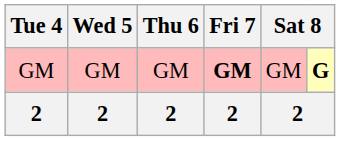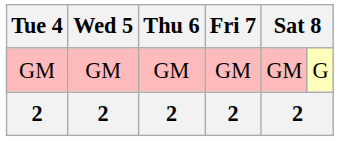(232, 69) bold -> (233, 69) normal
(321, 69) bold -> (321, 69) normal
